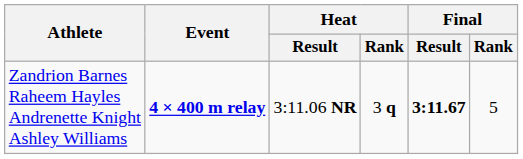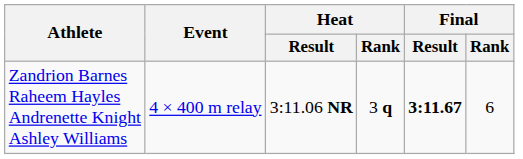(207, 107) bold -> (205, 107) normal
(493, 107) 5 -> (490, 107) 6
